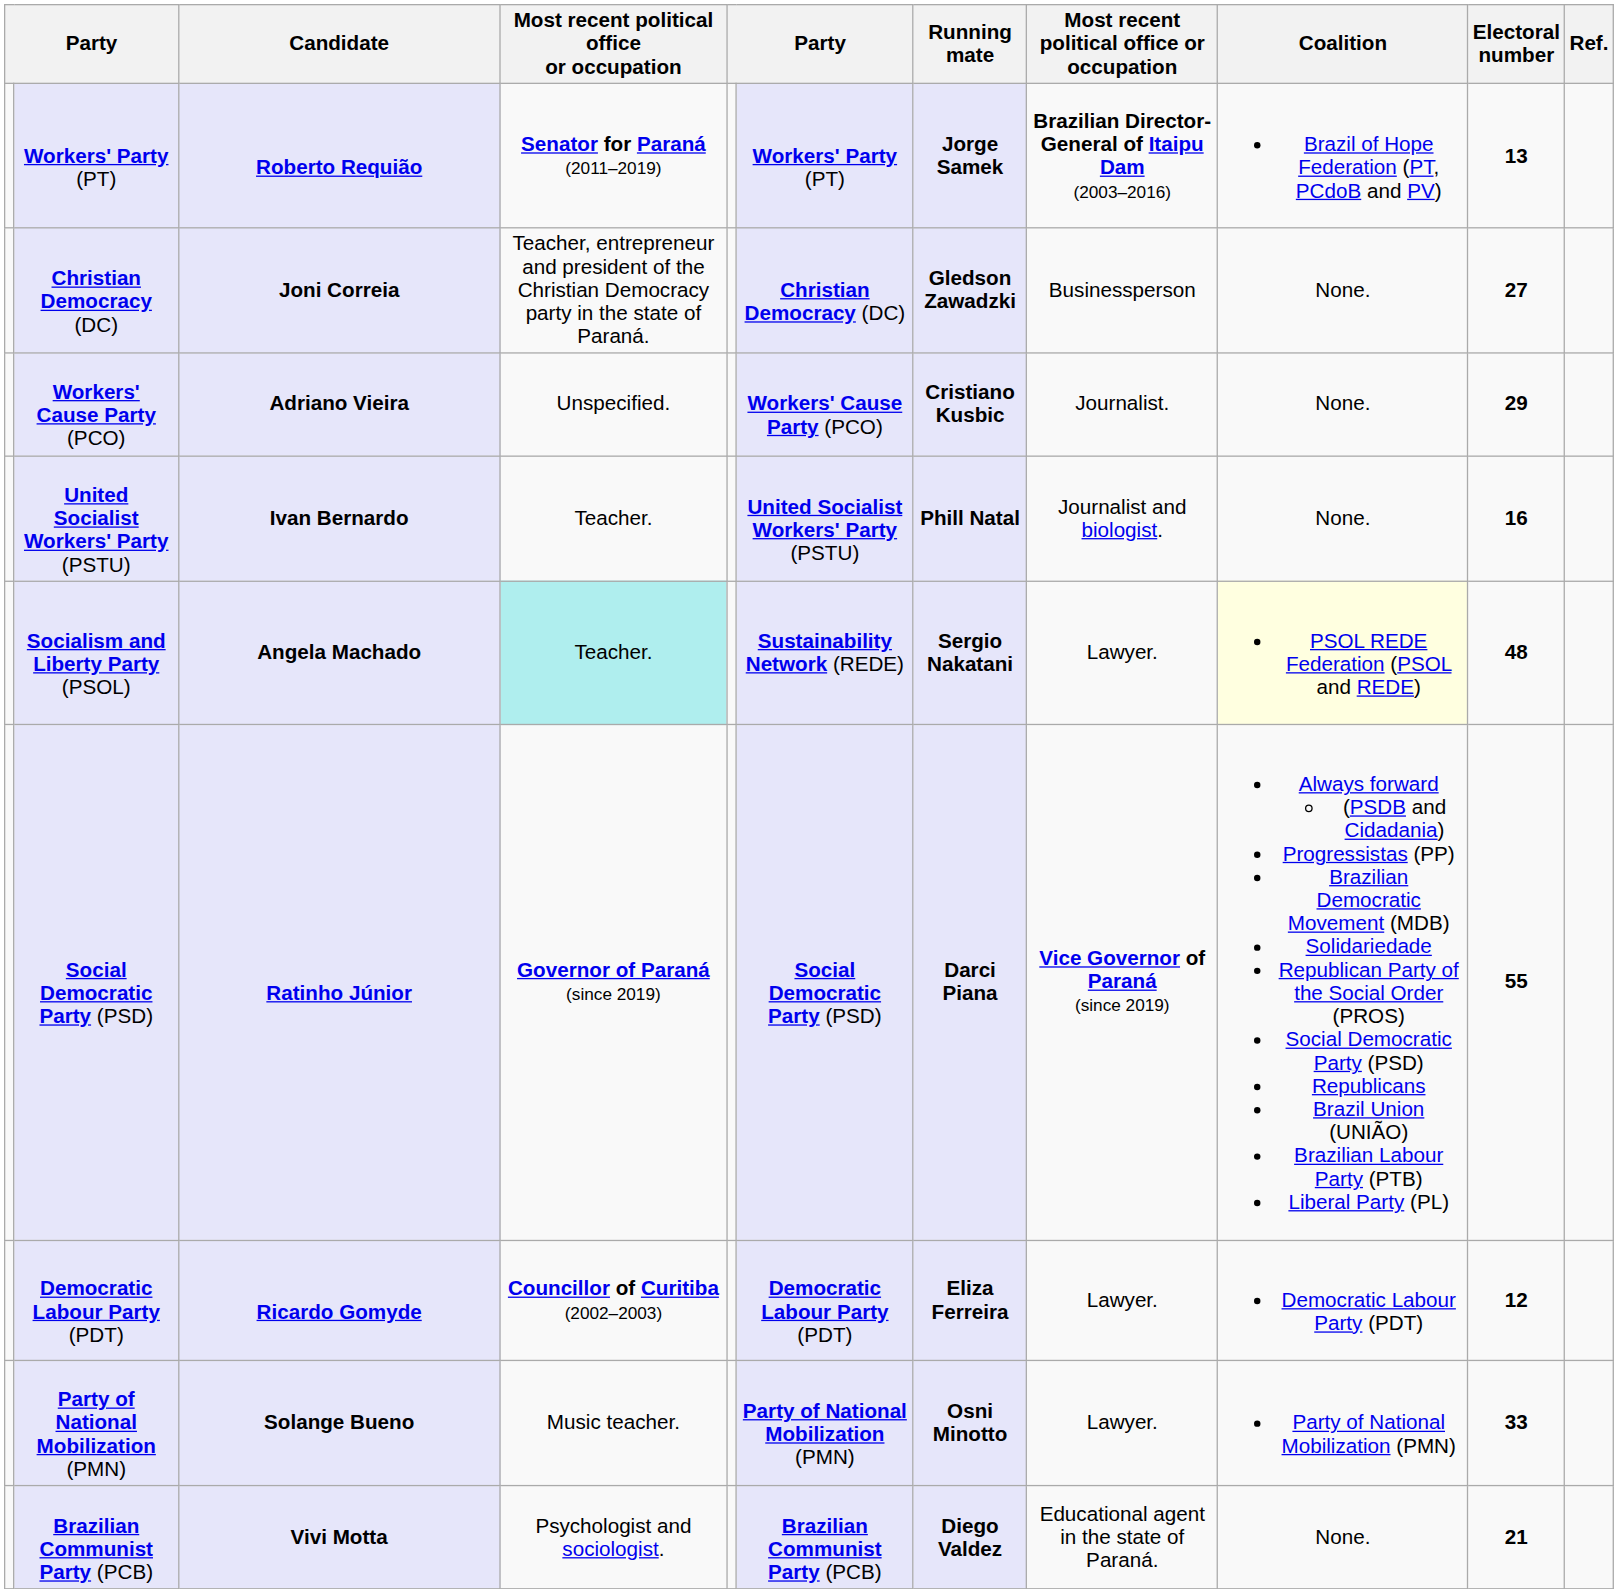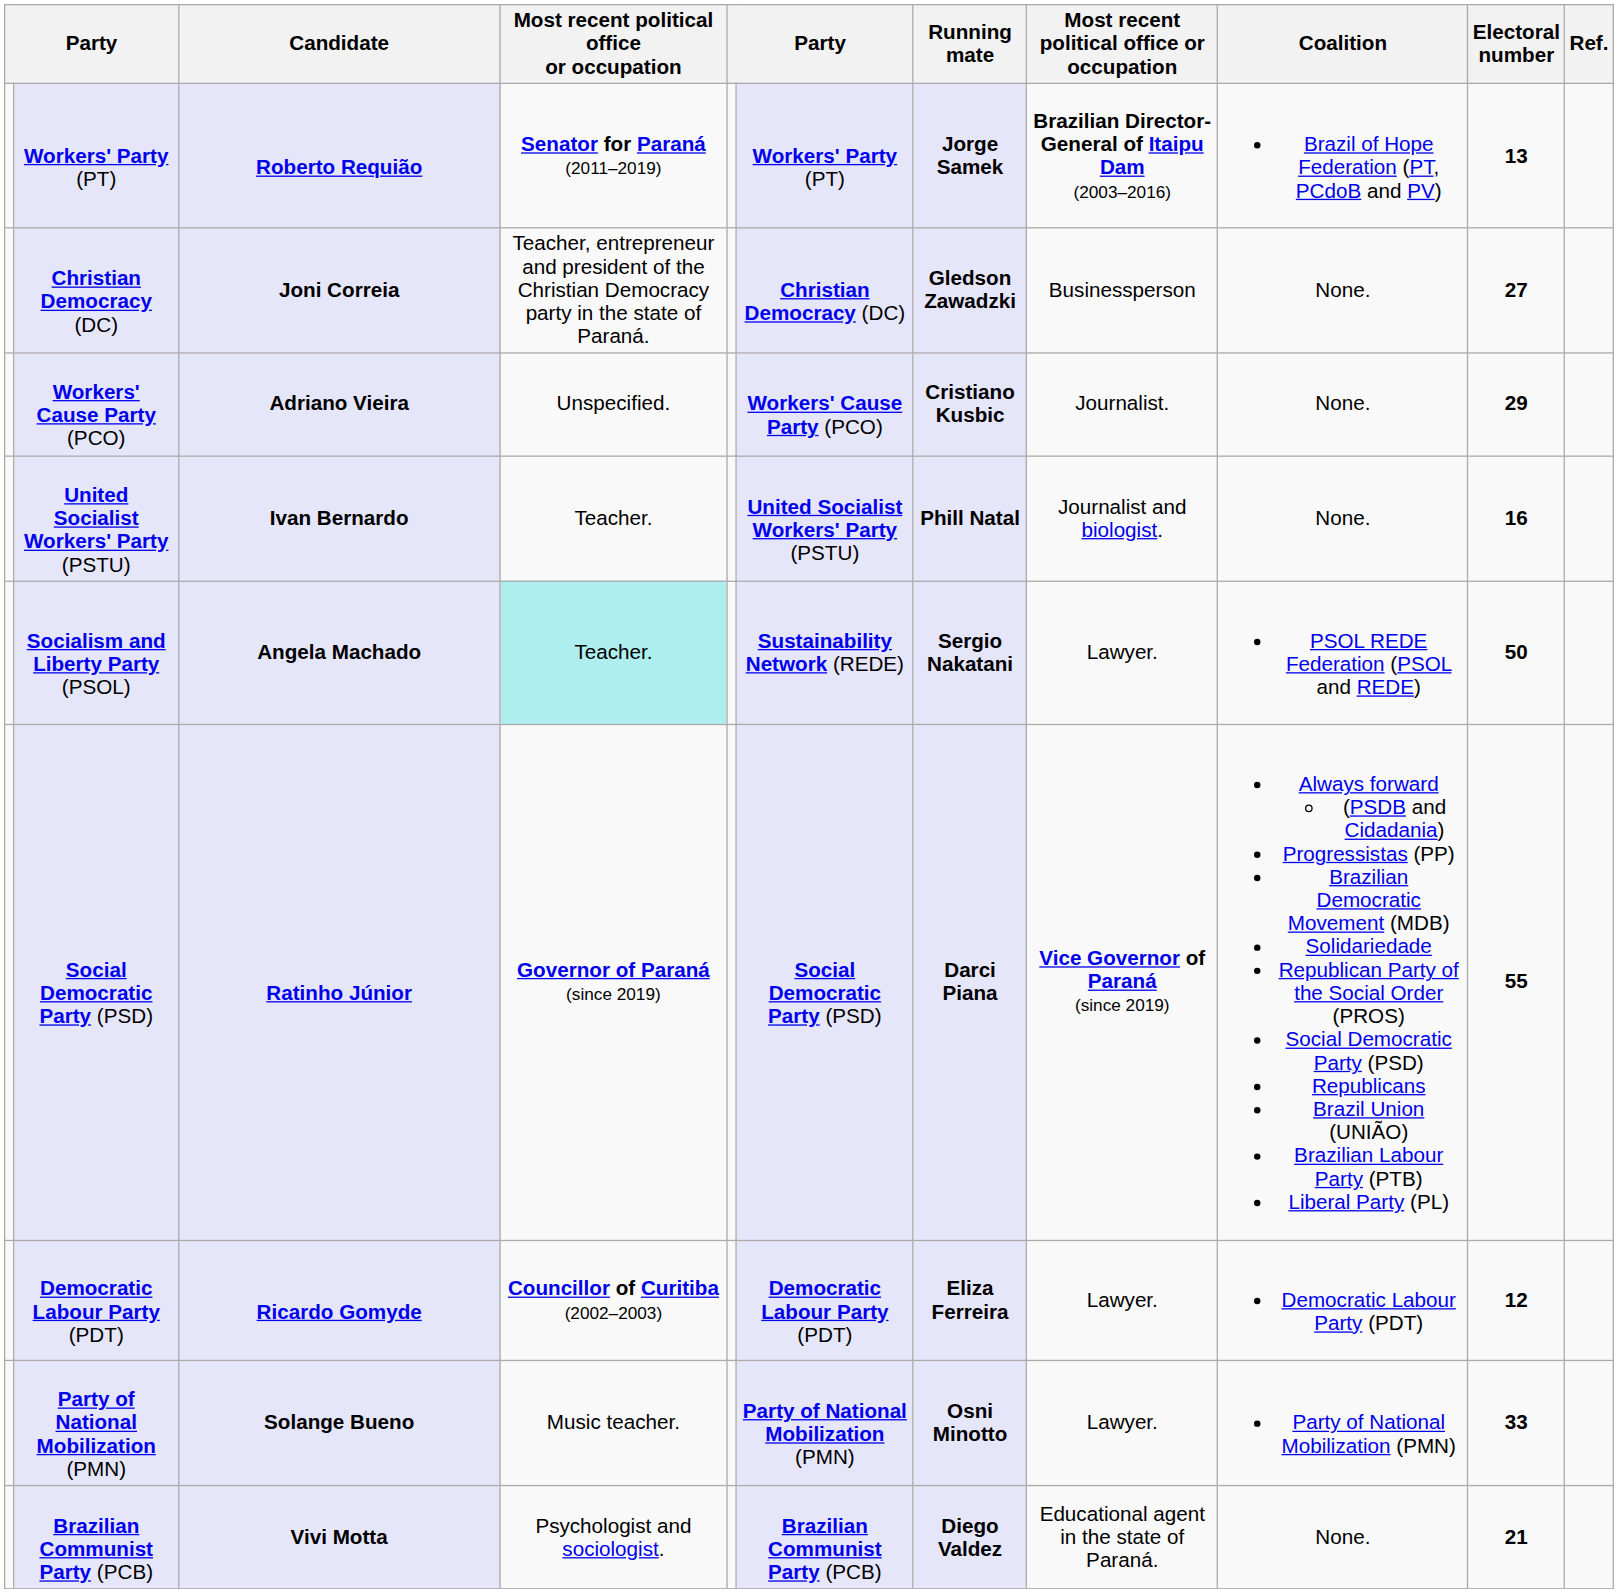(1343, 665) lightyellow background -> (1343, 665) no background
(1516, 652) 48 -> (1516, 652) 50
